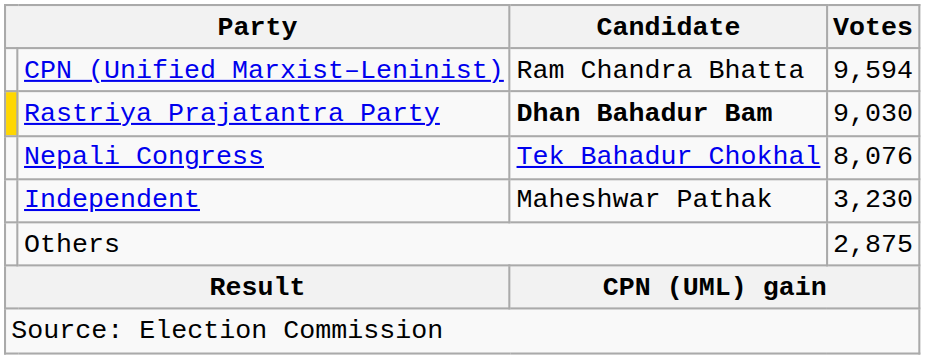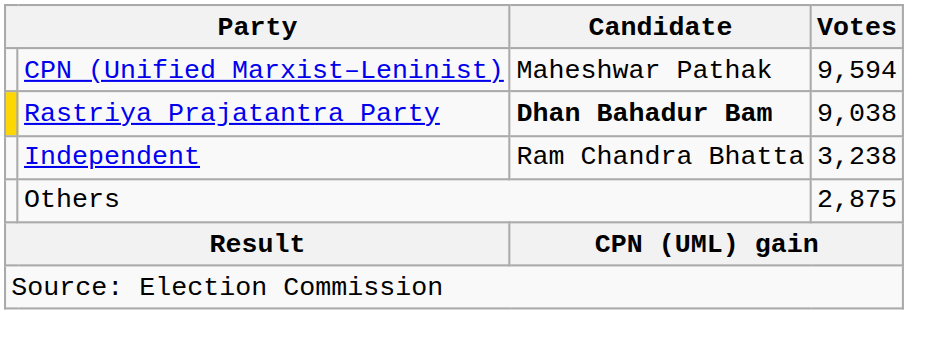(660, 70) Ram Chandra Bhatta -> (644, 70) Maheshwar Pathak
(873, 114) 9,030 -> (857, 114) 9,038
- row: (144, 157)
(644, 200) Maheshwar Pathak -> (660, 157) Ram Chandra Bhatta
(873, 200) 3,230 -> (857, 157) 3,238
